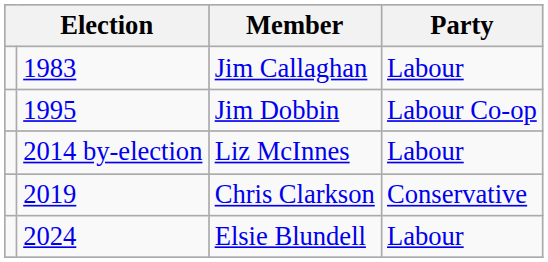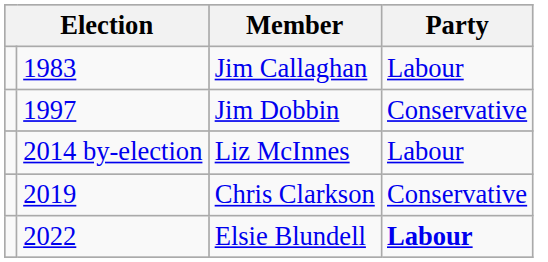(50, 109) 1995 -> (50, 109) 1997
(462, 109) Labour Co-op -> (457, 109) Conservative
(50, 236) 2024 -> (50, 236) 2022
(425, 236) normal -> (430, 236) bold
